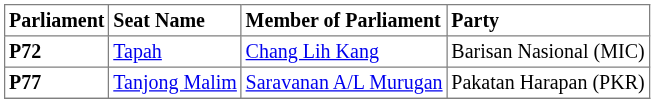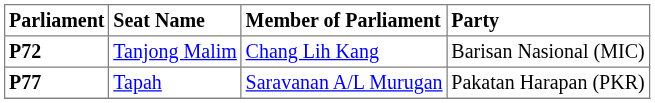(138, 51) Tapah -> (175, 51) Tanjong Malim
(175, 82) Tanjong Malim -> (138, 82) Tapah
